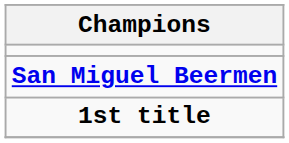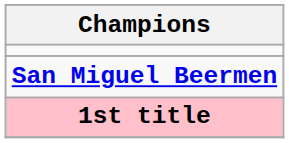(144, 117) no background -> (144, 117) pink background
